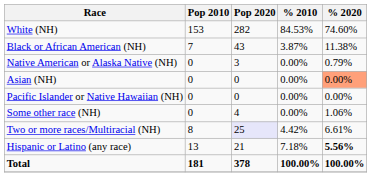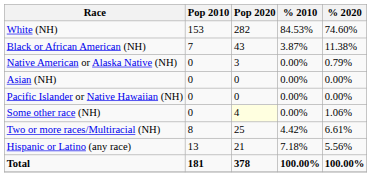(338, 79) lightsalmon background -> (338, 79) no background
(237, 113) no background -> (237, 113) lightyellow background
(239, 130) lavender background -> (239, 130) no background
(339, 146) bold -> (338, 146) normal
